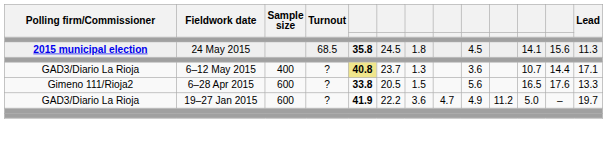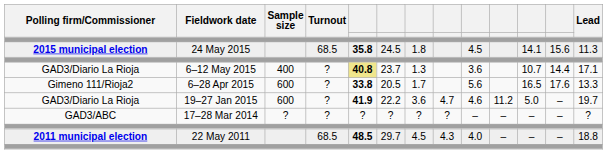(419, 85) 1.5 -> (419, 85) 1.7
(475, 101) 4.9 -> (475, 101) 4.6
+ row: (90, 116)
+ row: (90, 136)
